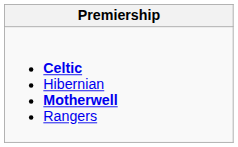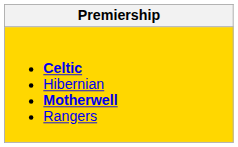(119, 93) no background -> (119, 93) gold background
